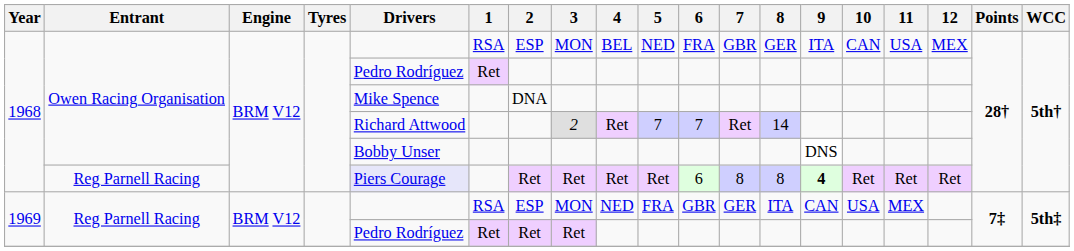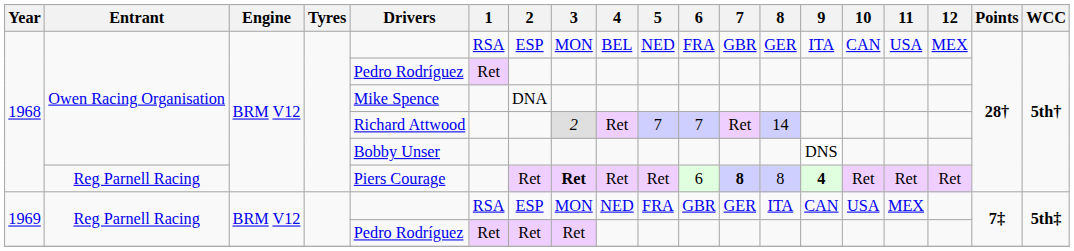(400, 178) lavender background -> (400, 178) no background
(574, 178) normal -> (574, 178) bold
(740, 178) normal -> (740, 178) bold
